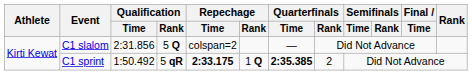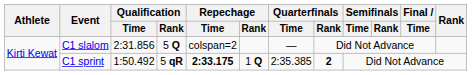(292, 62) bold -> (291, 62) normal
(329, 62) normal -> (329, 62) bold
